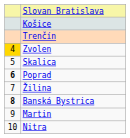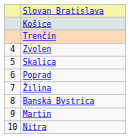(13, 50) gold background -> (13, 50) no background
(13, 75) bold -> (13, 75) normal
(13, 101) bold -> (13, 101) normal
